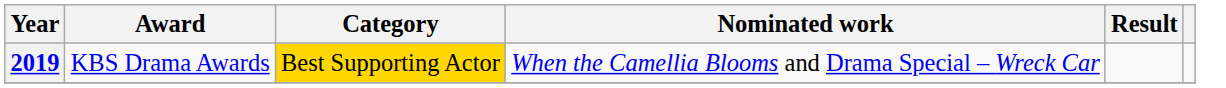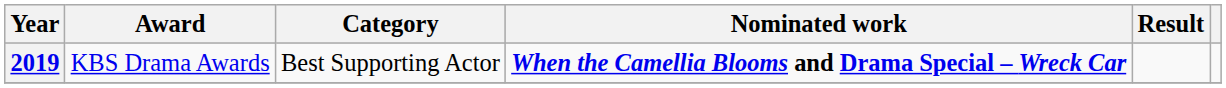(390, 62) gold background -> (390, 62) no background
(805, 62) normal -> (819, 62) bold
